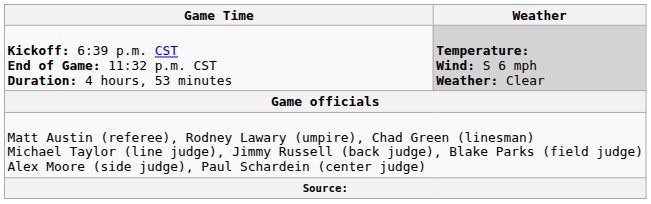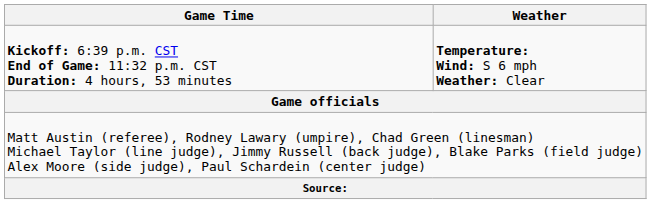(490, 66) lightgrey background -> (490, 66) no background
